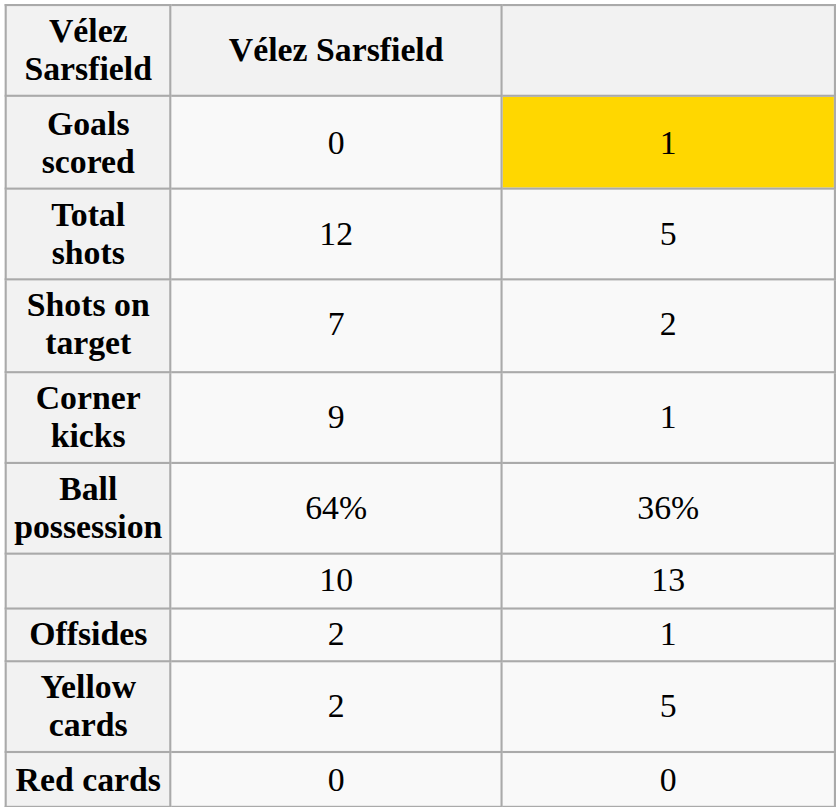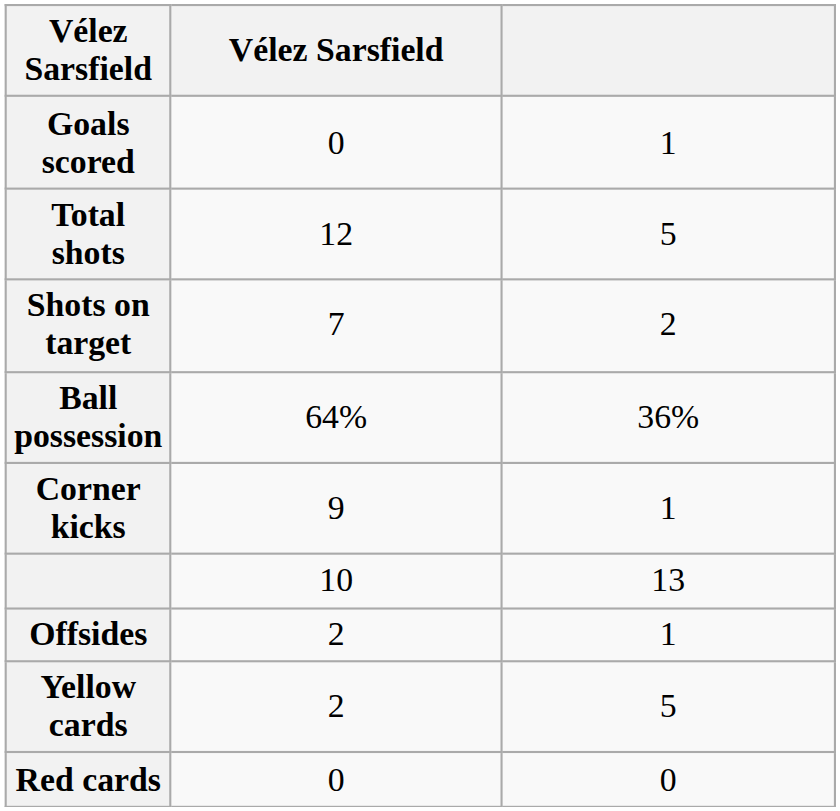(668, 141) gold background -> (668, 141) no background
rows swapped: (88, 507) <-> (88, 416)
